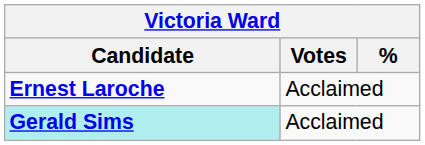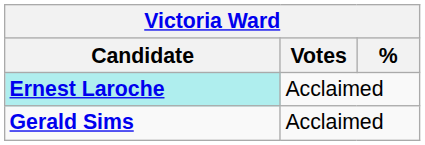(87, 88) no background -> (87, 88) paleturquoise background
(72, 122) paleturquoise background -> (72, 122) no background
